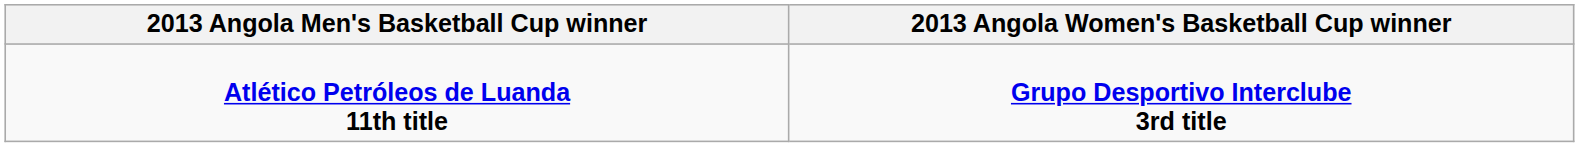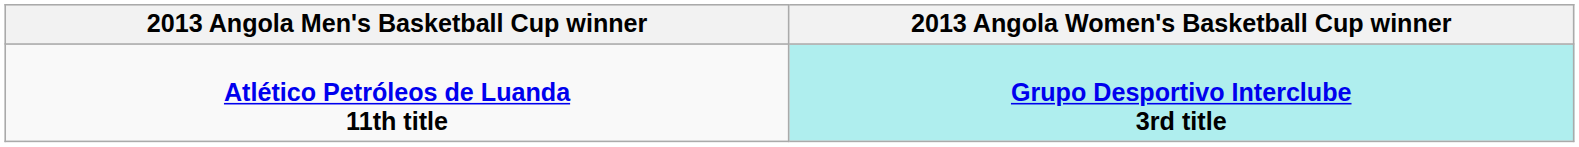(1181, 106) no background -> (1181, 106) paleturquoise background
